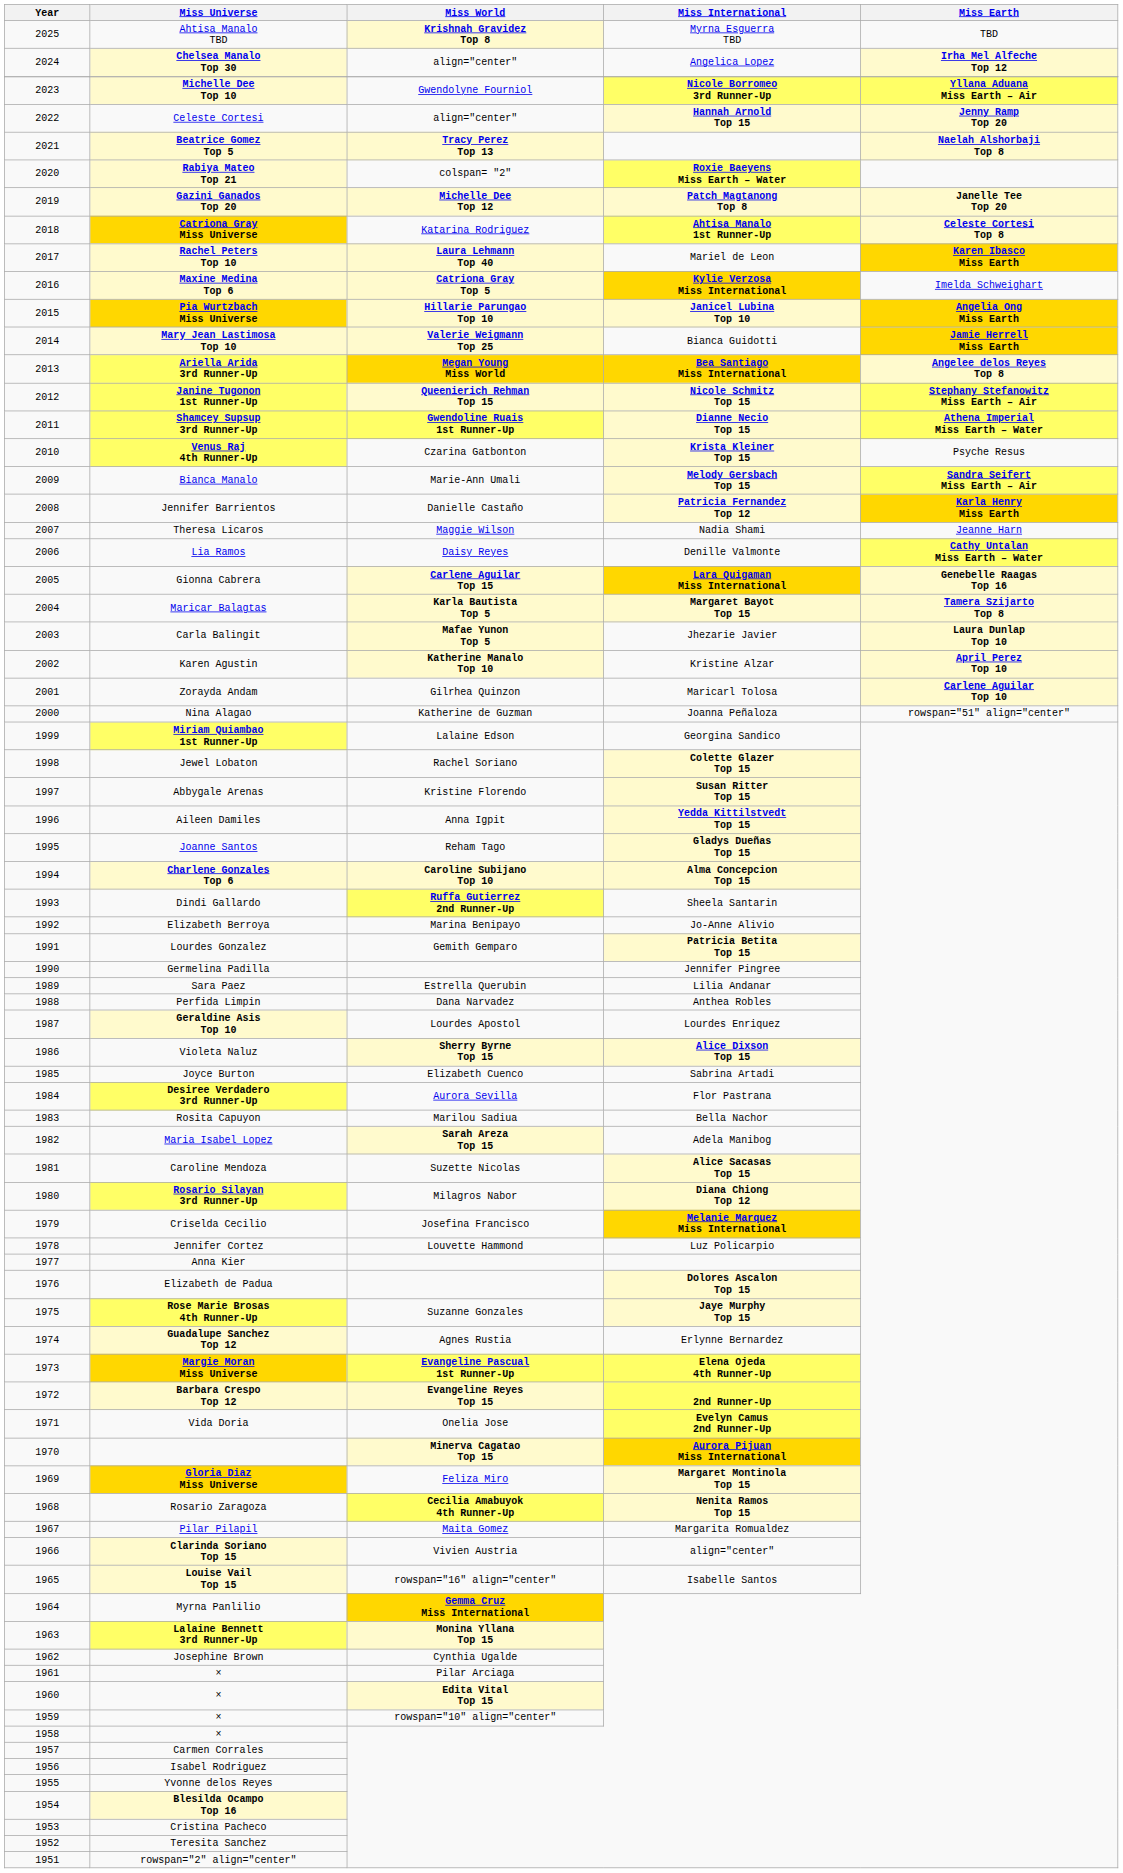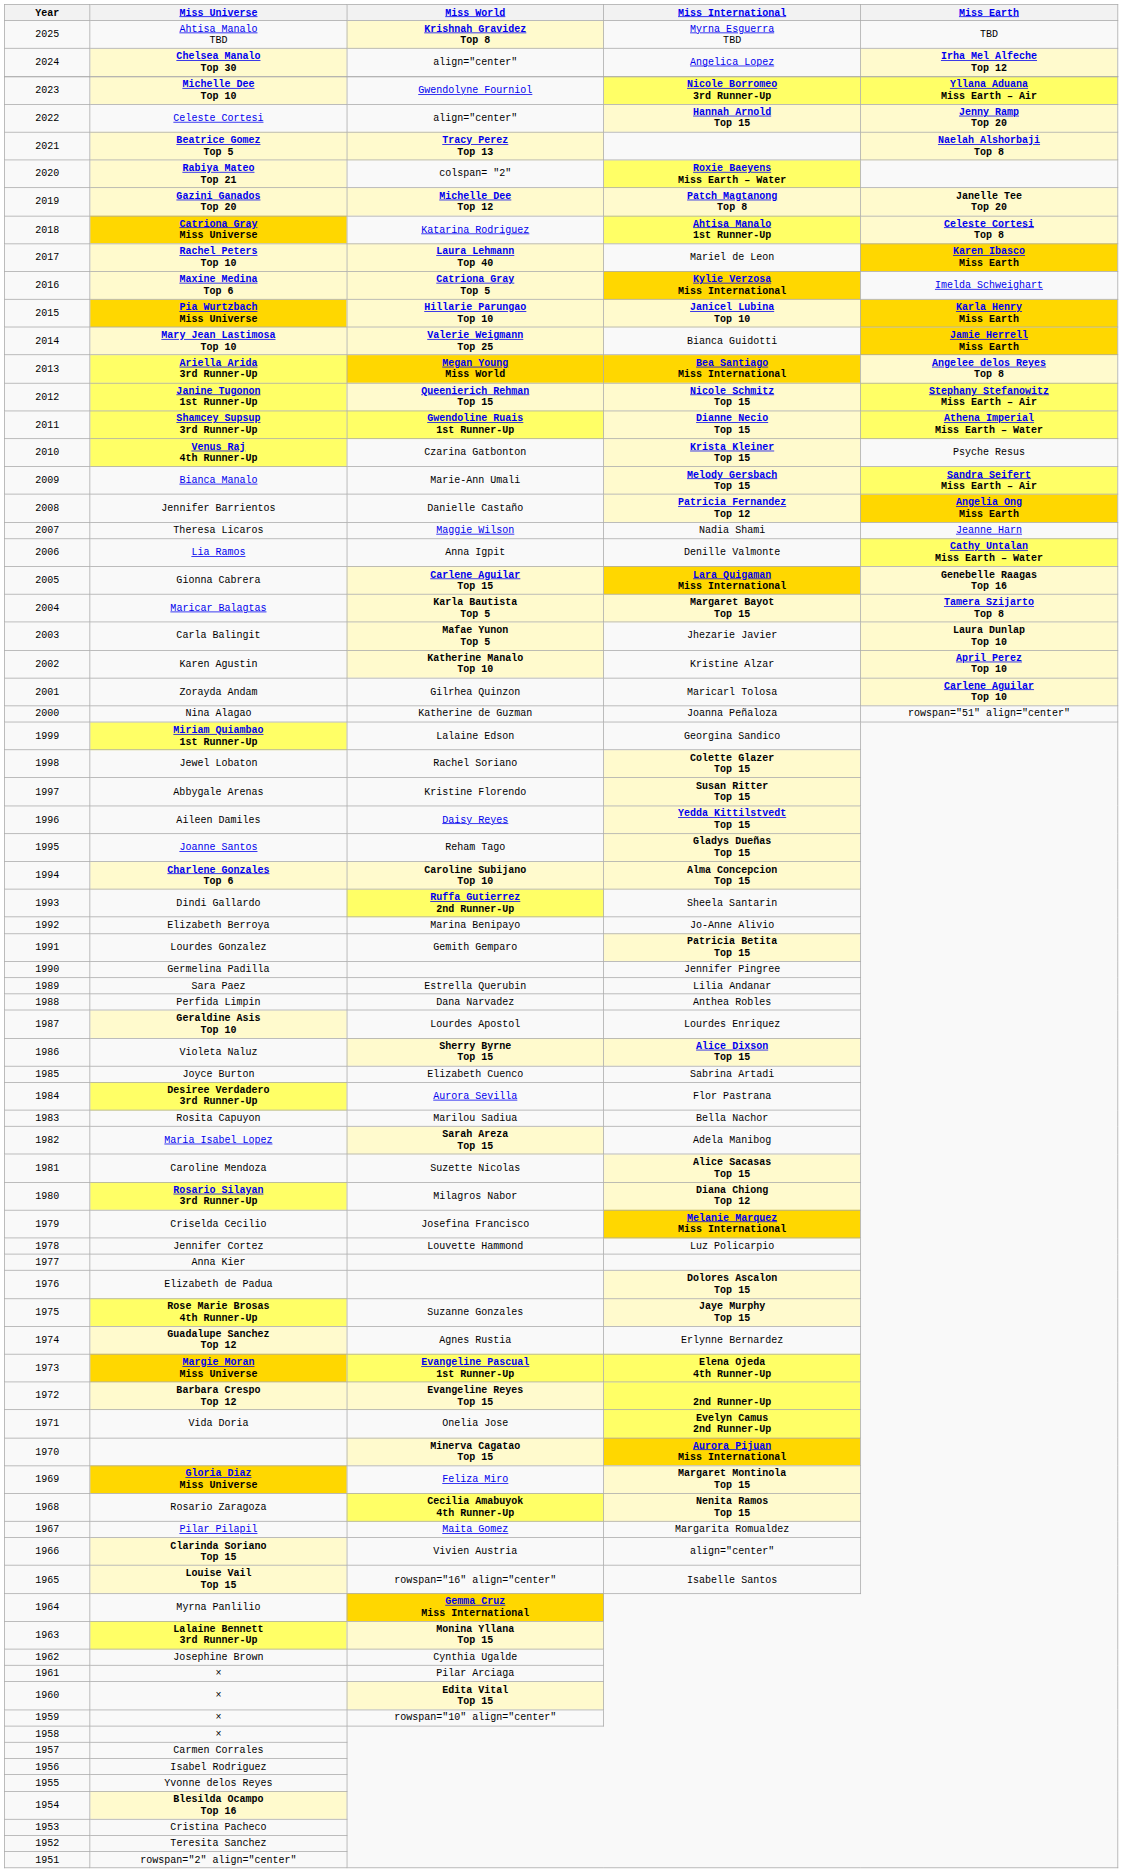(989, 313) Angelia Ong Miss Earth -> (989, 313) Karla Henry Miss Earth
(989, 508) Karla Henry Miss Earth -> (989, 508) Angelia Ong Miss Earth
(475, 553) Daisy Reyes -> (475, 553) Anna Igpit
(475, 820) Anna Igpit -> (475, 820) Daisy Reyes
